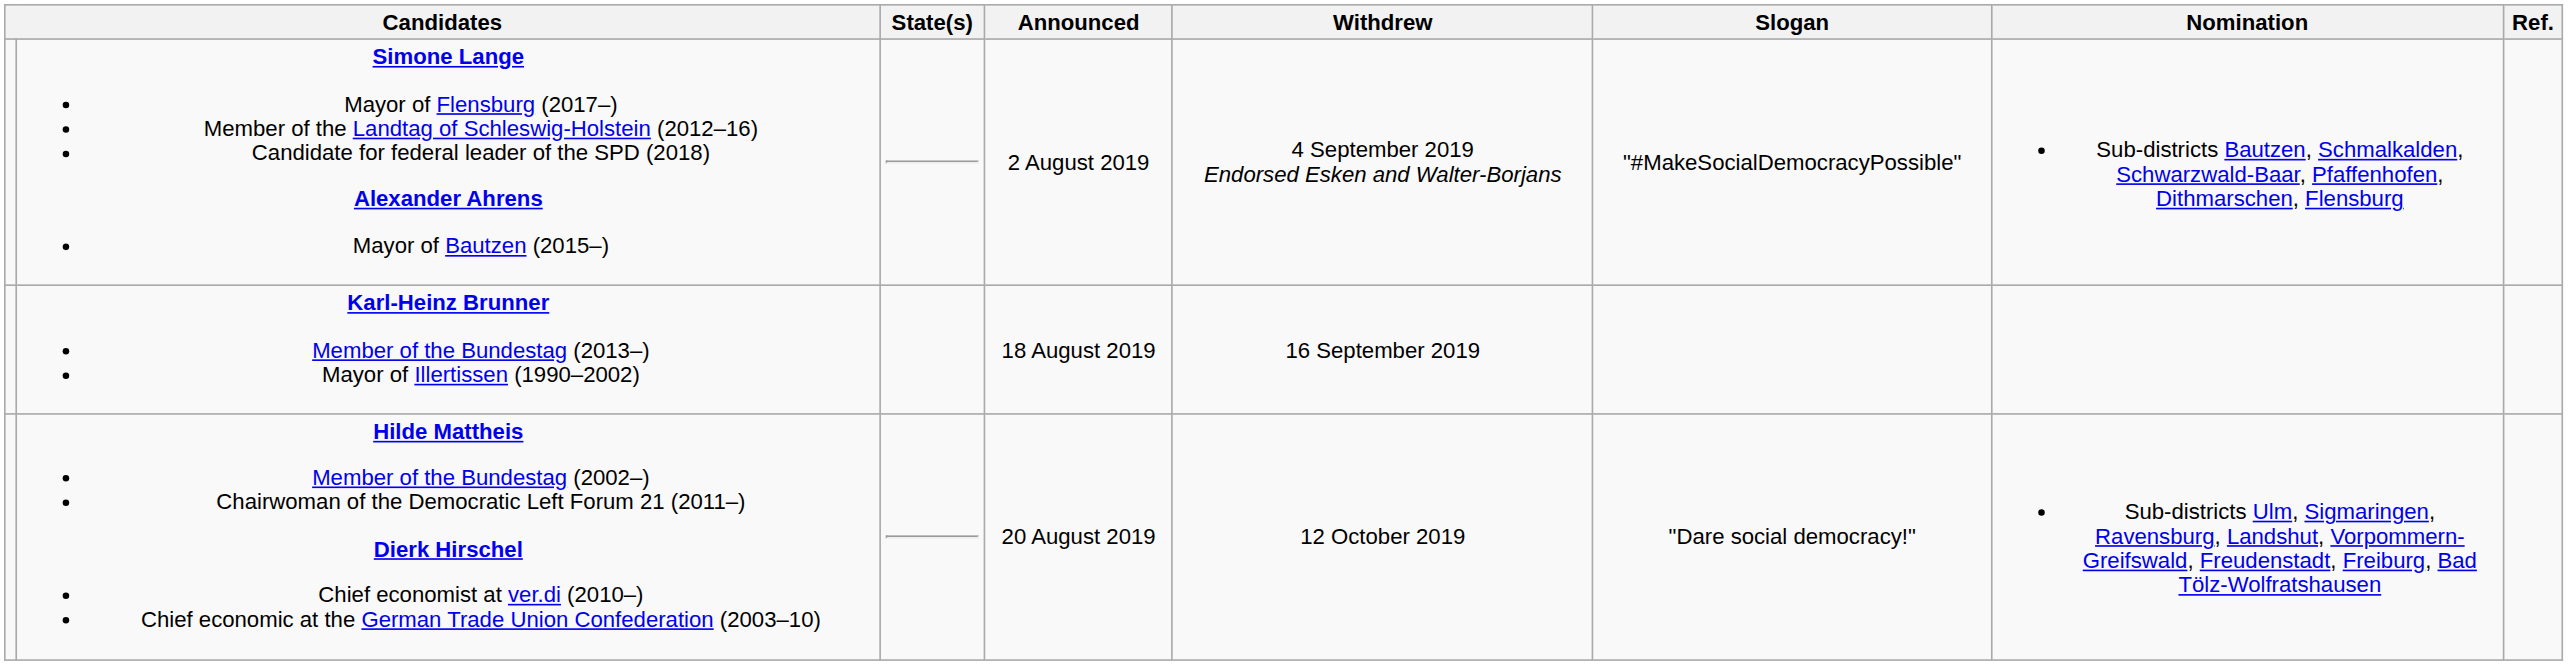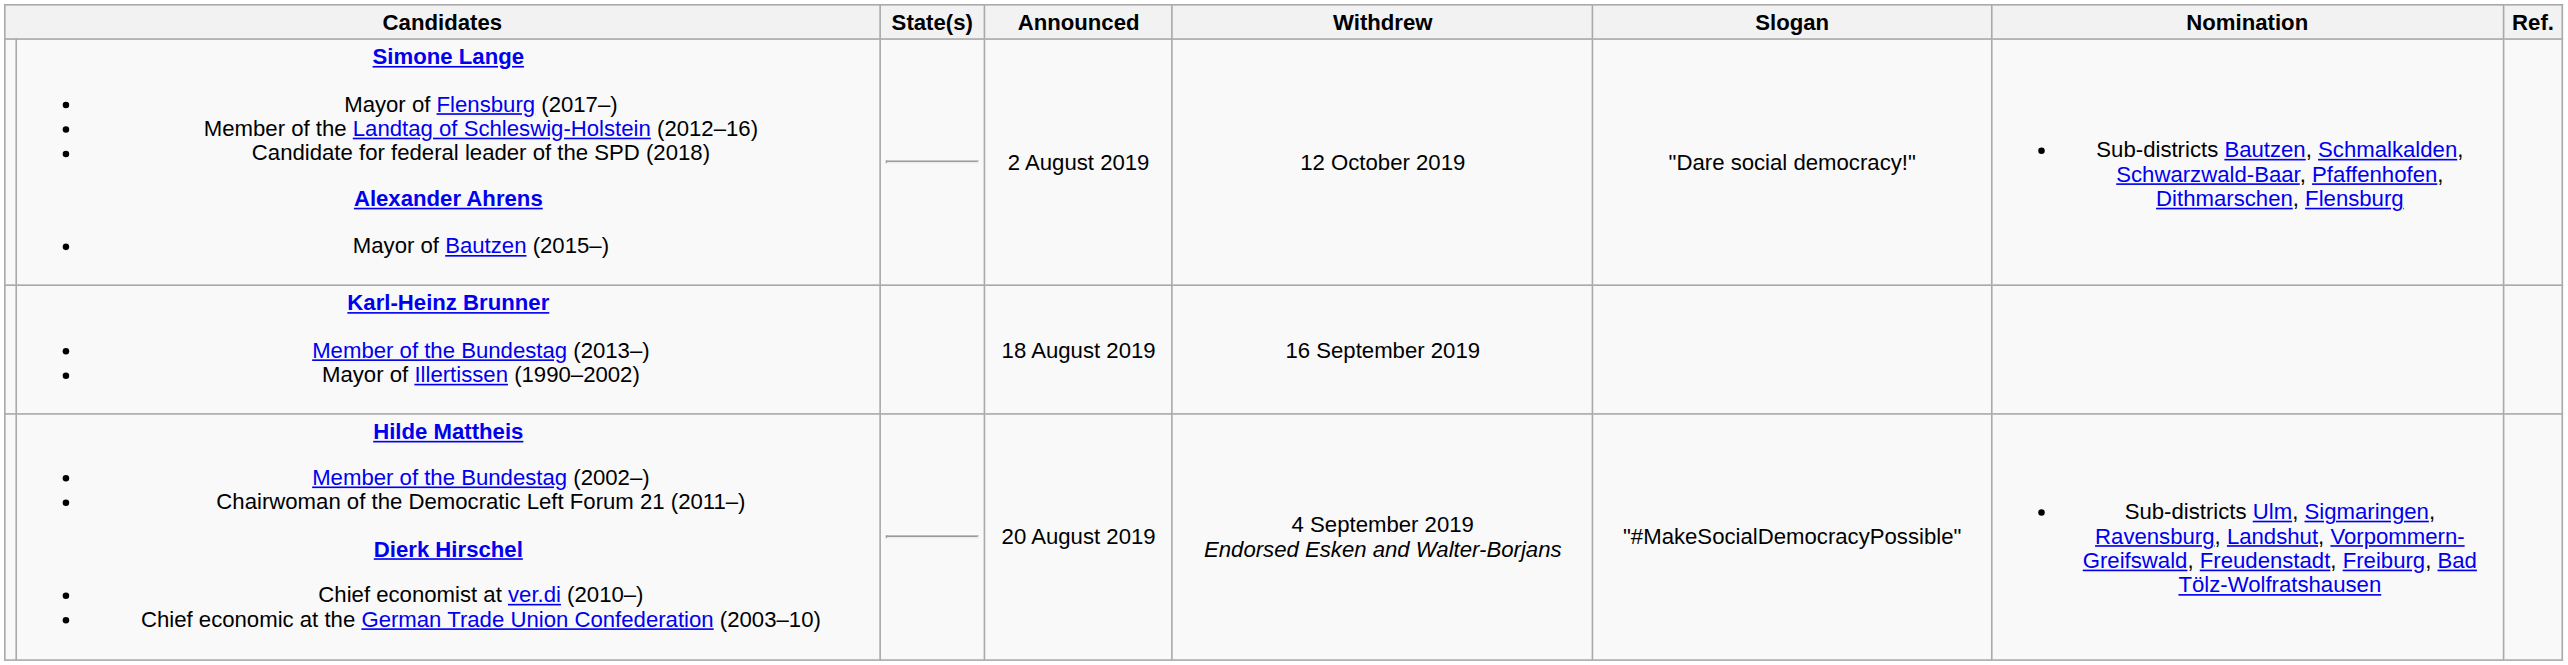(1383, 162) 4 September 2019 Endorsed Esken and Walter-Borjans -> (1383, 162) 12 October 2019
(1792, 162) "#MakeSocialDemocracyPossible" -> (1792, 162) "Dare social democracy!"
(1383, 536) 12 October 2019 -> (1383, 536) 4 September 2019 Endorsed Esken and Walter-Borjans
(1792, 536) "Dare social democracy!" -> (1792, 536) "#MakeSocialDemocracyPossible"
